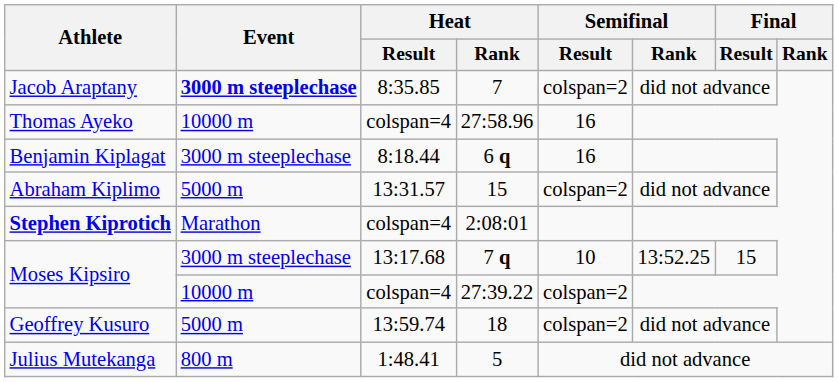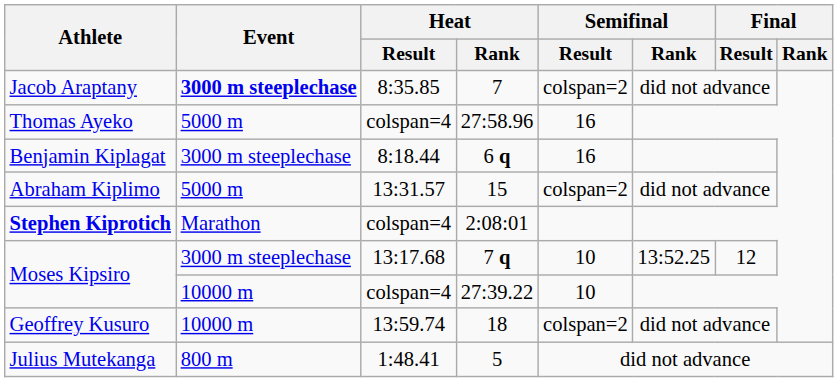(217, 121) 10000 m -> (212, 121) 5000 m
(746, 257) 15 -> (746, 257) 12
(585, 291) colspan=2 -> (585, 291) 10
(212, 325) 5000 m -> (217, 325) 10000 m
